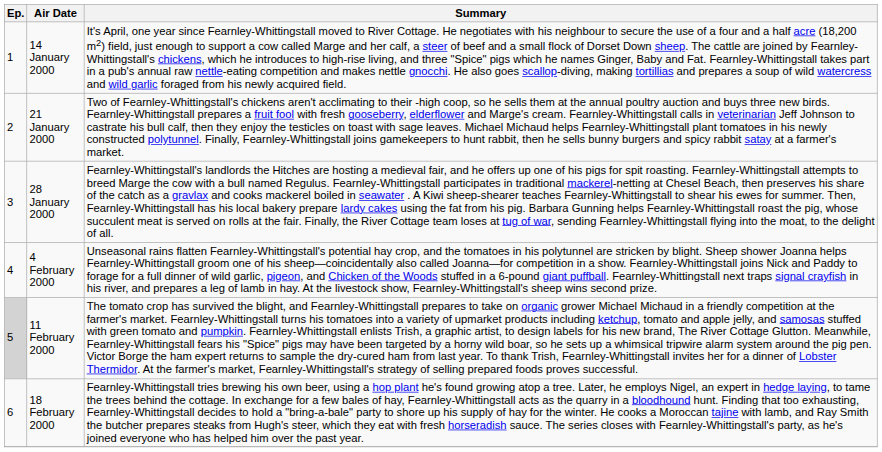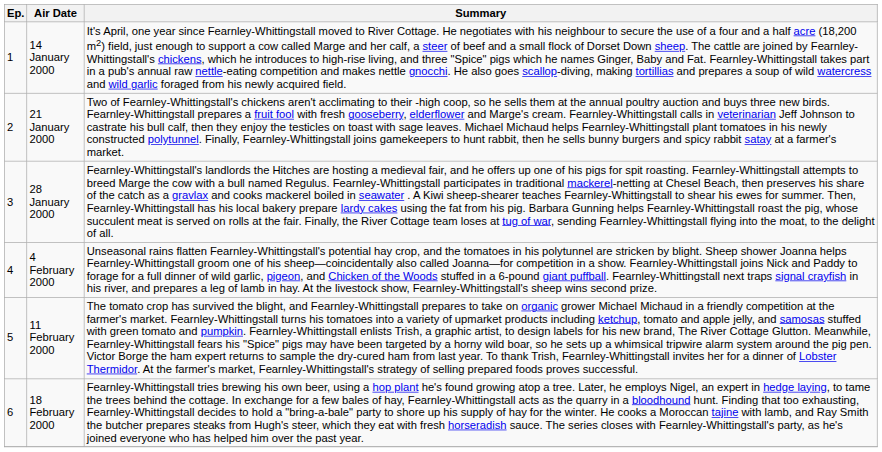(10, 338) lightgrey background -> (10, 338) no background
